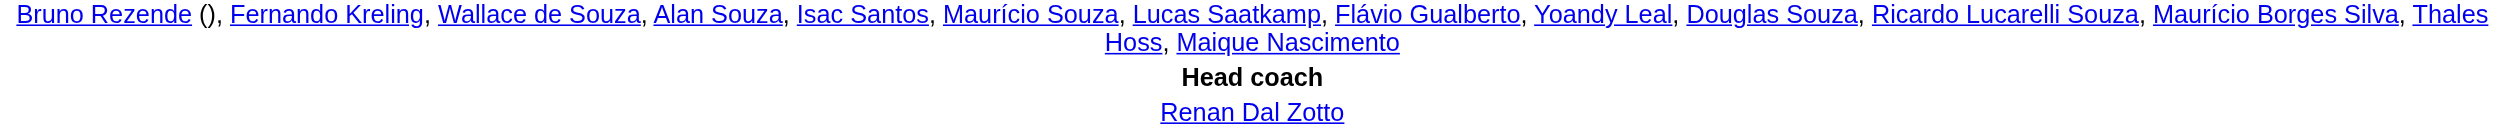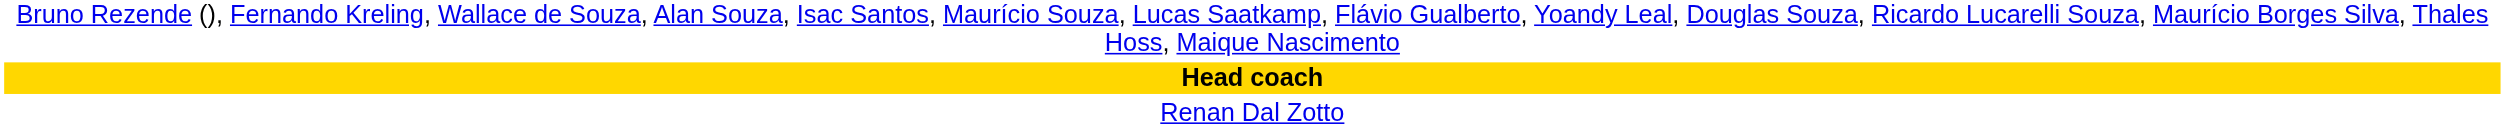(1252, 77) no background -> (1252, 77) gold background
